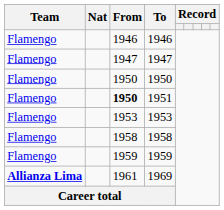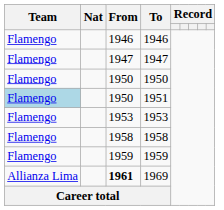(32, 98) no background -> (32, 98) lightblue background
(125, 98) bold -> (121, 98) normal
(45, 176) bold -> (43, 176) normal
(125, 176) normal -> (121, 176) bold
